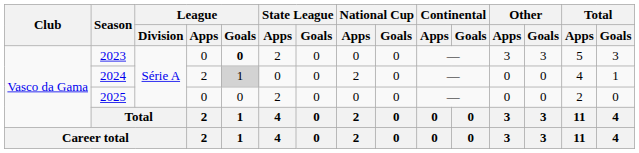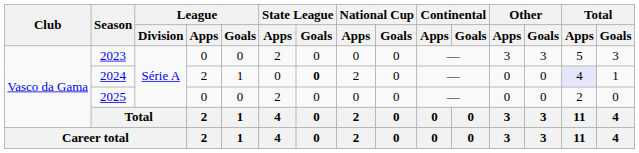(240, 55) bold -> (240, 55) normal
(240, 76) lightgrey background -> (240, 76) no background
(316, 76) normal -> (316, 76) bold
(579, 76) no background -> (579, 76) lavender background
